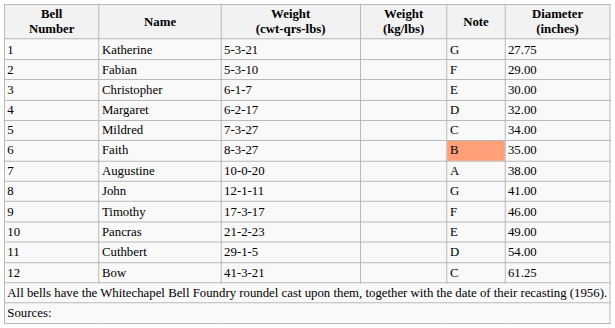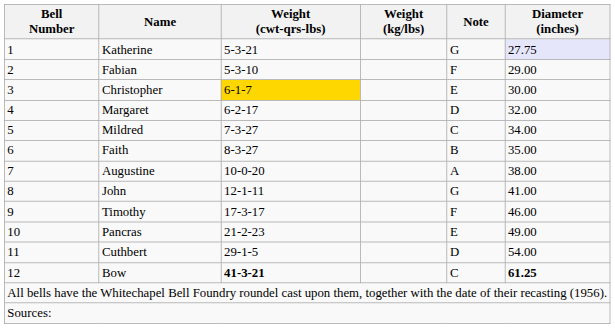(522, 49) no background -> (522, 49) lavender background
(238, 89) no background -> (238, 89) gold background
(454, 150) lightsalmon background -> (454, 150) no background
(244, 272) normal -> (244, 272) bold
(522, 272) normal -> (522, 272) bold
